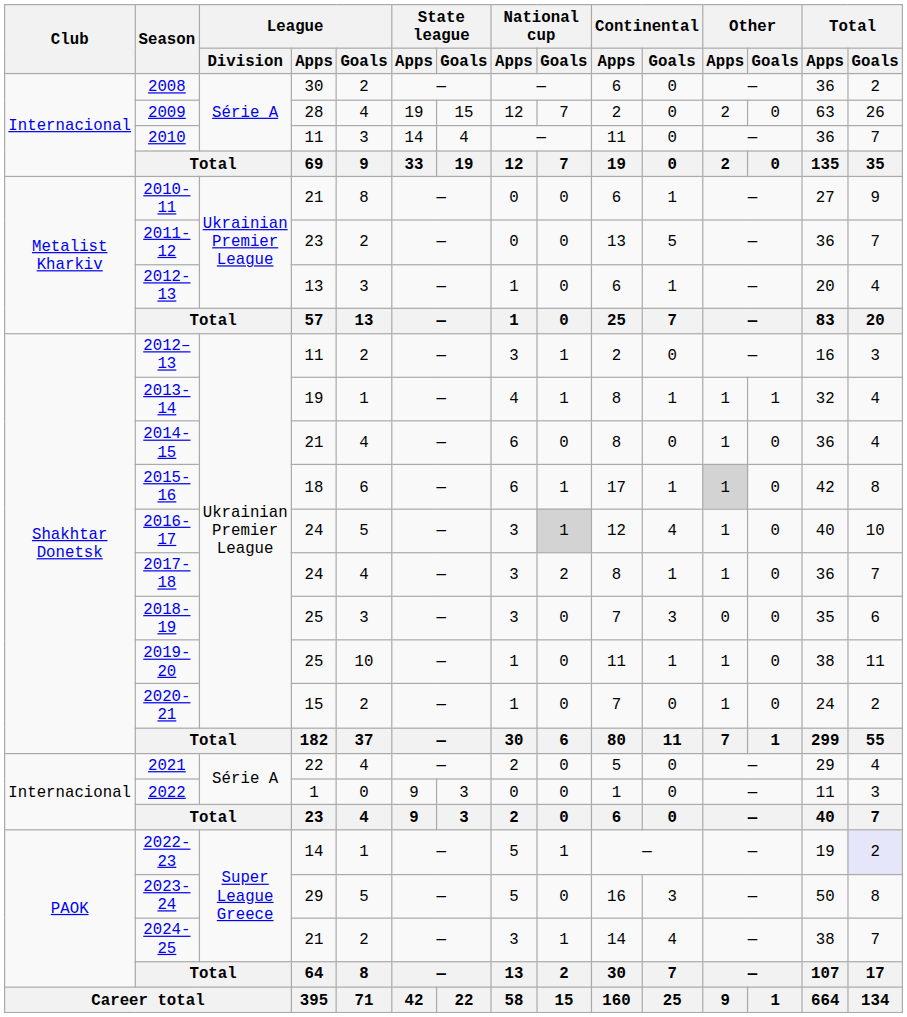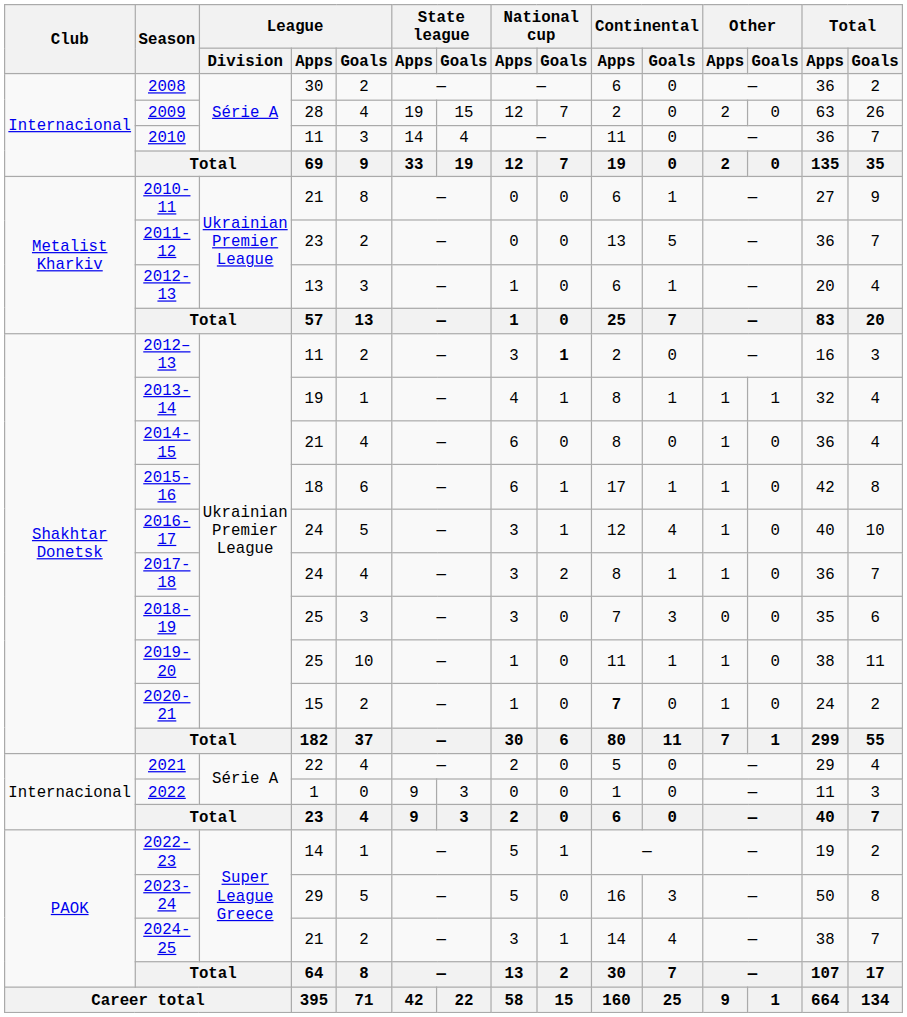(564, 355) normal -> (564, 355) bold
(725, 487) lightgrey background -> (725, 487) no background
(564, 531) lightgrey background -> (564, 531) no background
(616, 706) normal -> (616, 706) bold
(875, 852) lavender background -> (875, 852) no background
